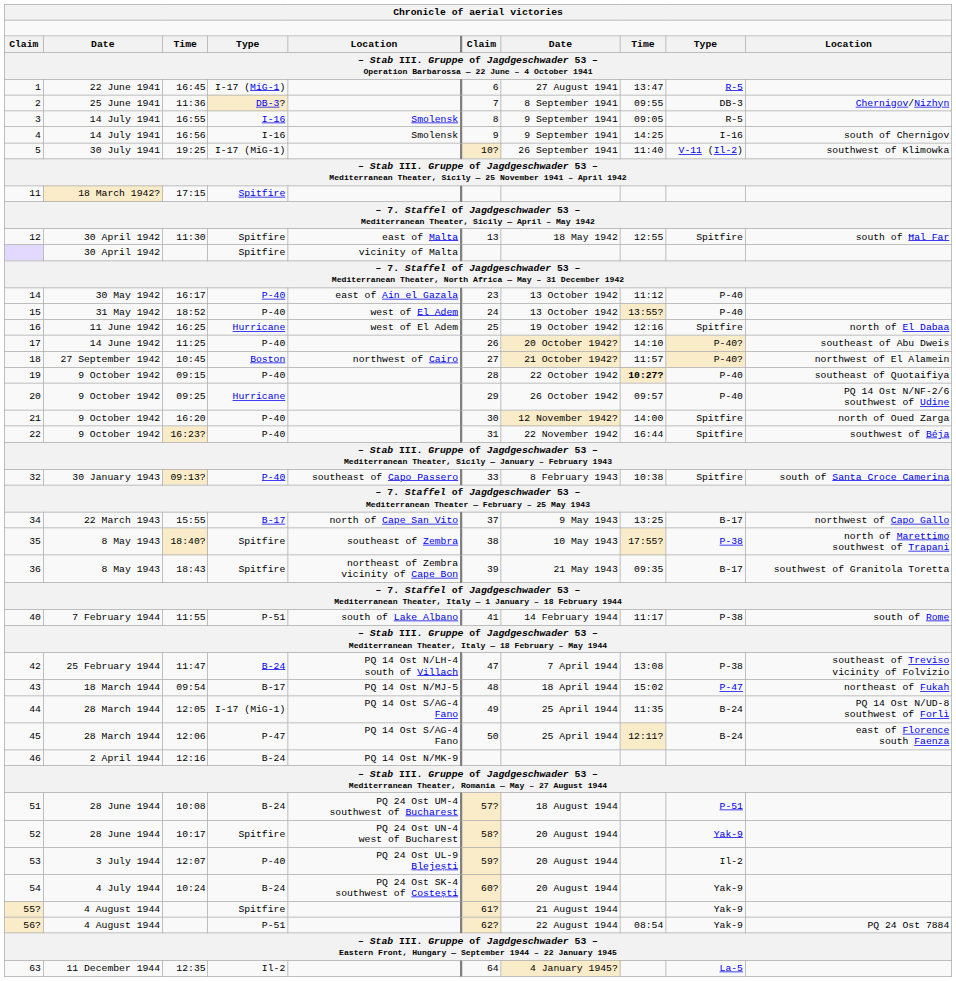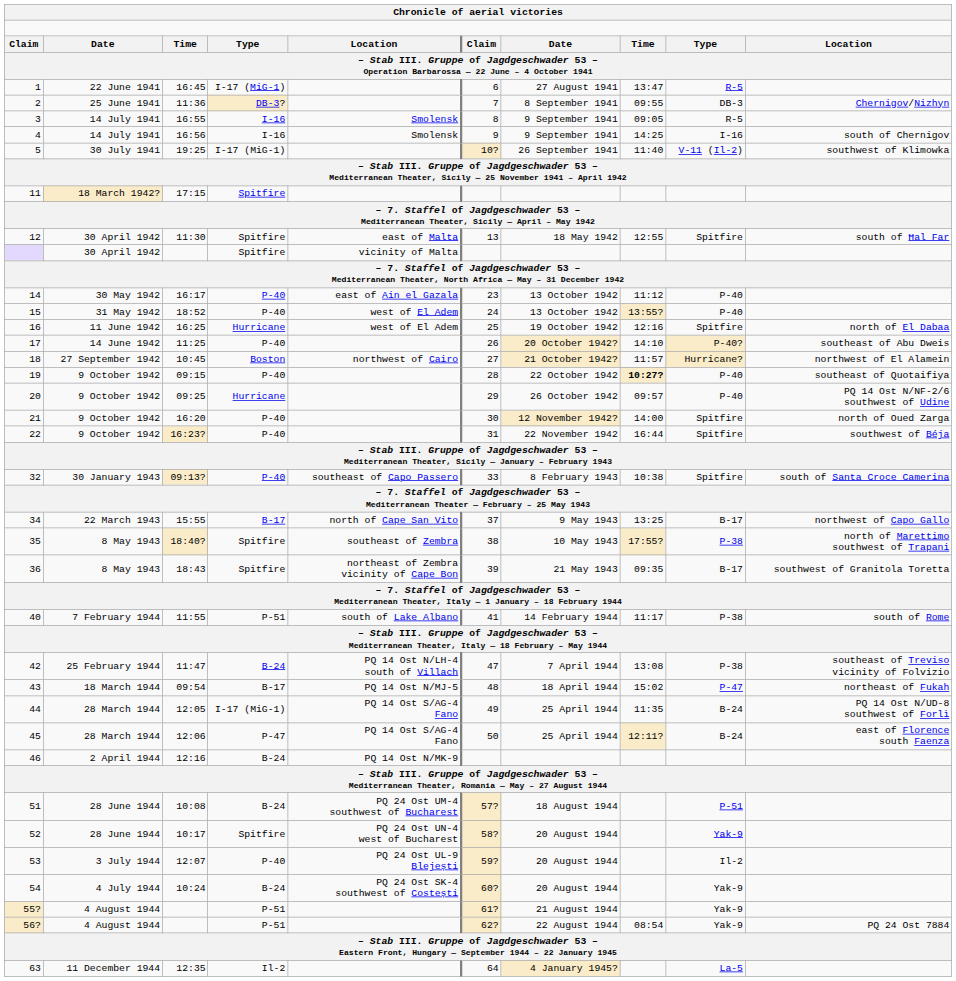(728, 359) P-40? -> (714, 359) Hurricane?
(262, 909) Spitfire -> (274, 909) P-51
